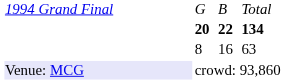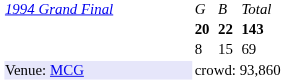(253, 29) 134 -> (253, 29) 143
(225, 49) 16 -> (225, 49) 15
(249, 49) 63 -> (249, 49) 69
